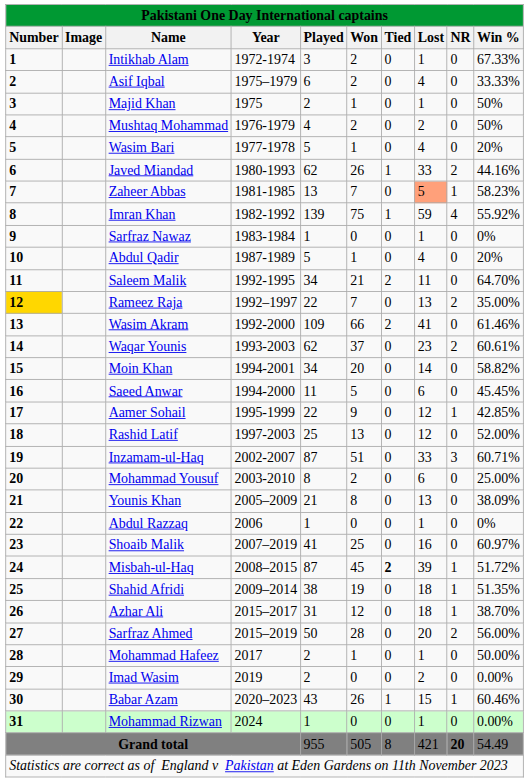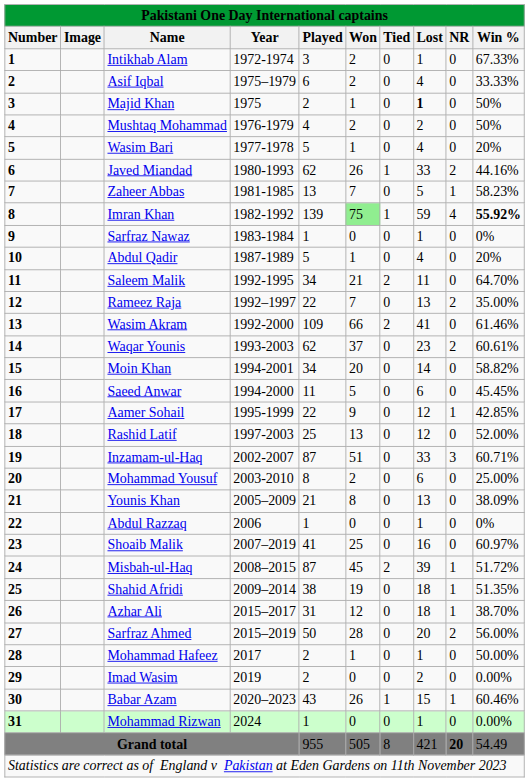(421, 103) normal -> (420, 103) bold
(421, 192) lightsalmon background -> (420, 192) no background
(357, 214) no background -> (356, 214) lightgreen background
(498, 214) normal -> (498, 214) bold
(16, 302) gold background -> (15, 302) no background
(388, 567) bold -> (387, 567) normal
